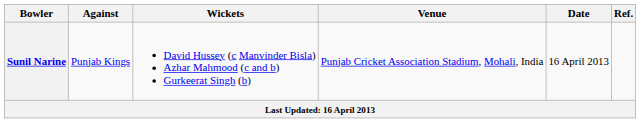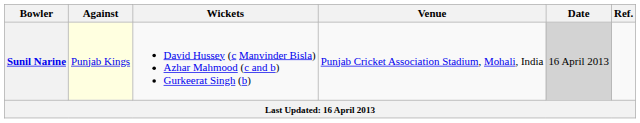(101, 61) no background -> (101, 61) lightyellow background
(579, 61) no background -> (579, 61) lightgrey background
